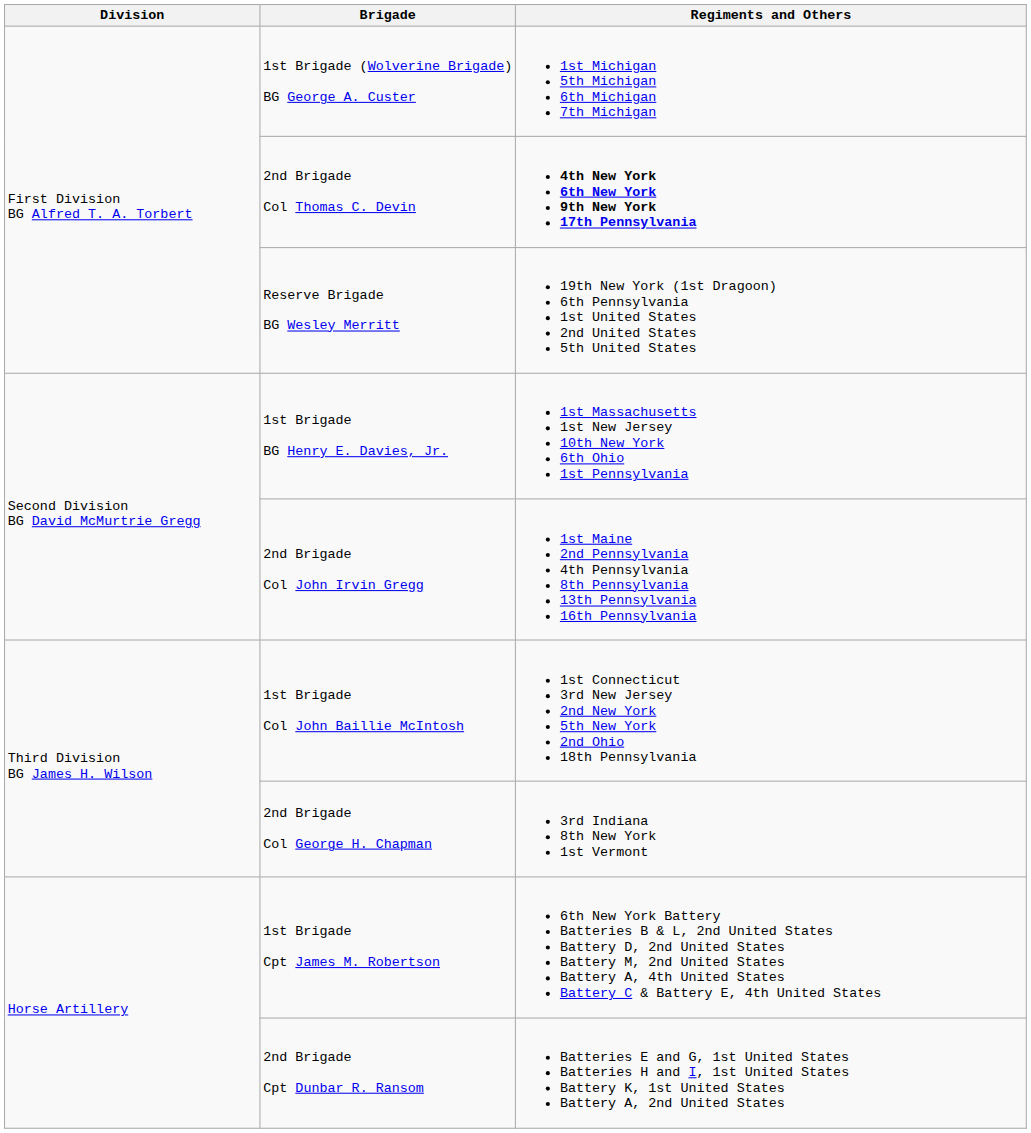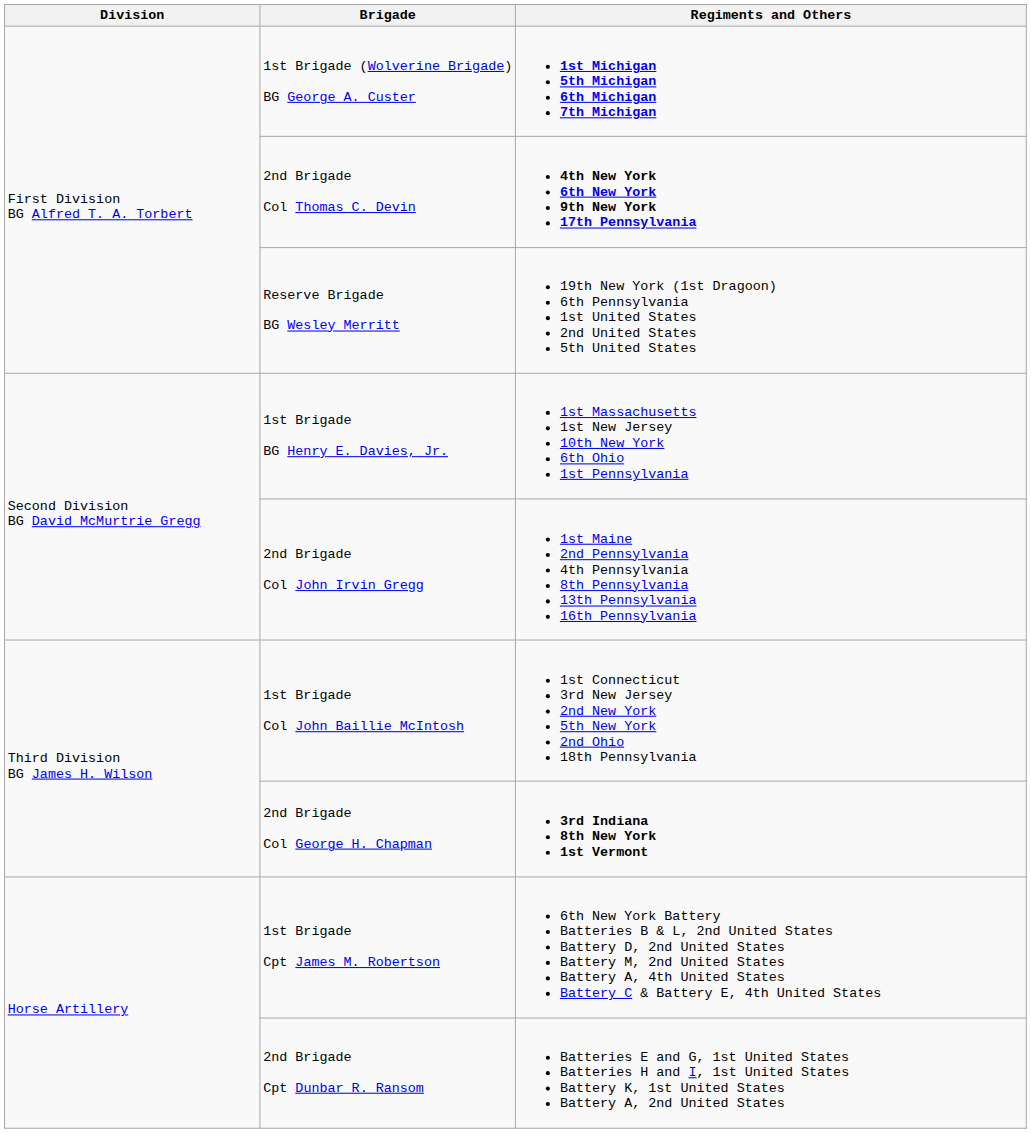(771, 89) normal -> (771, 89) bold
(771, 837) normal -> (771, 837) bold
